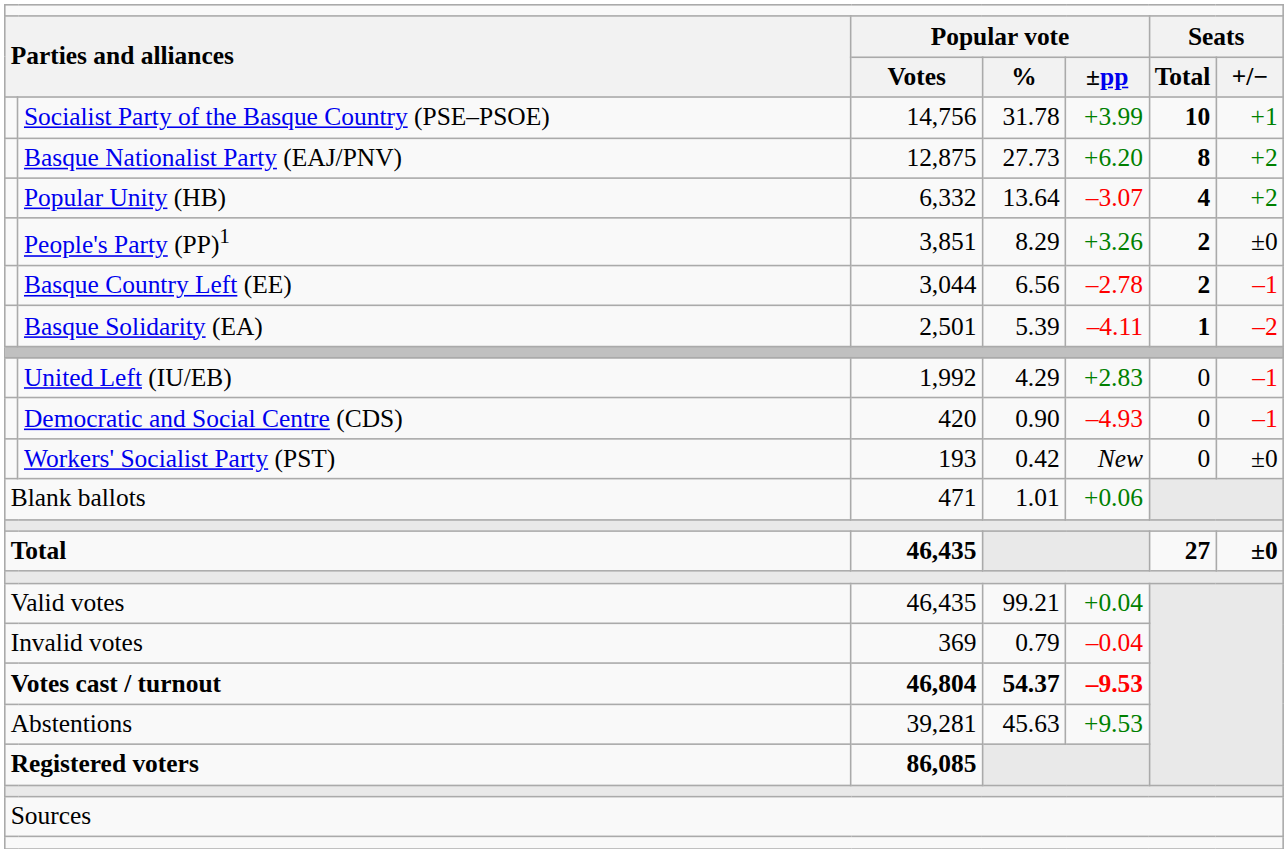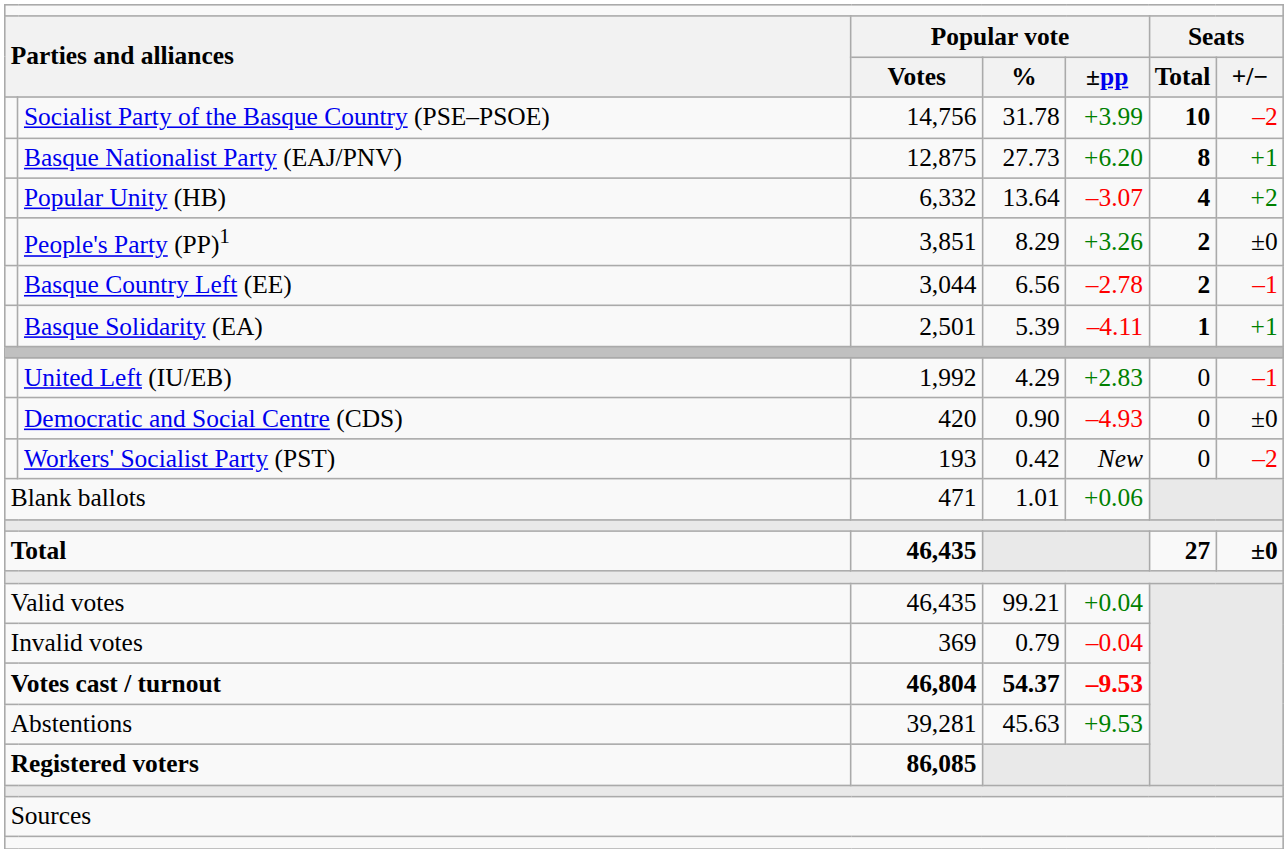(1264, 117) +1 -> (1265, 117) –2
(1264, 157) +2 -> (1264, 157) +1
(1265, 325) –2 -> (1264, 325) +1
(1265, 418) –1 -> (1264, 418) ±0
(1264, 458) ±0 -> (1265, 458) –2
